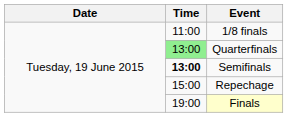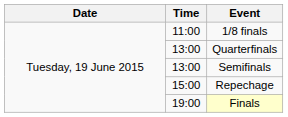(186, 49) lightgreen background -> (186, 49) no background
(186, 67) bold -> (186, 67) normal
